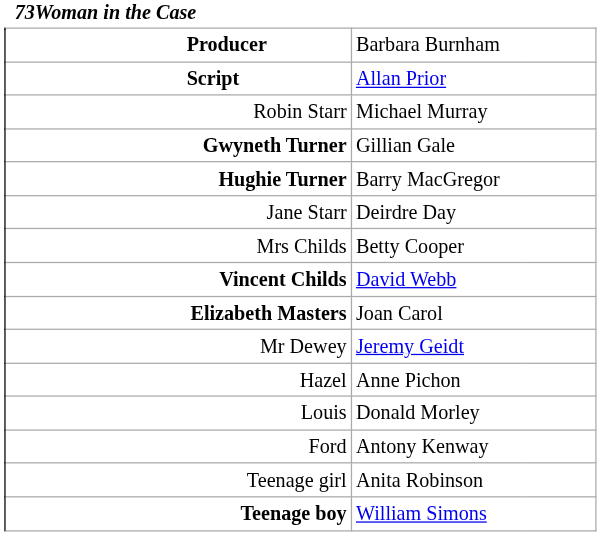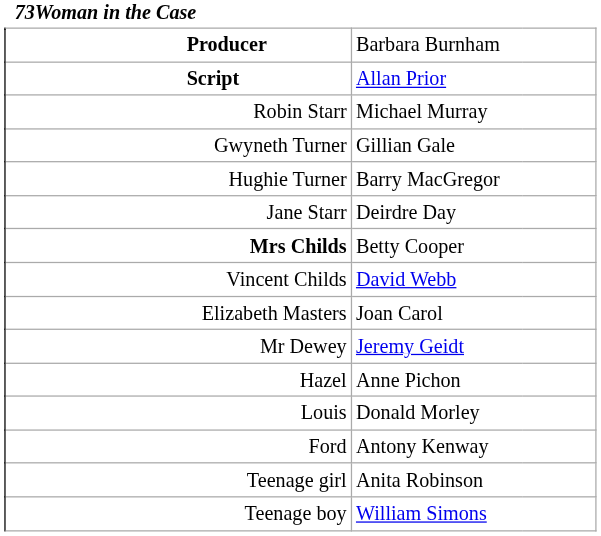(275, 145) bold -> (280, 145) normal
(283, 179) bold -> (288, 179) normal
(302, 246) normal -> (298, 246) bold
(283, 279) bold -> (287, 279) normal
(269, 313) bold -> (274, 313) normal
(294, 513) bold -> (296, 513) normal
